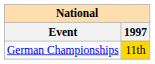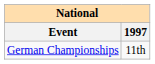(136, 50) gold background -> (136, 50) no background
